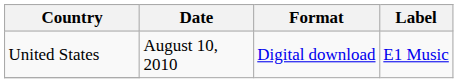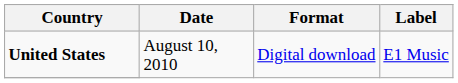(54, 54) normal -> (57, 54) bold
